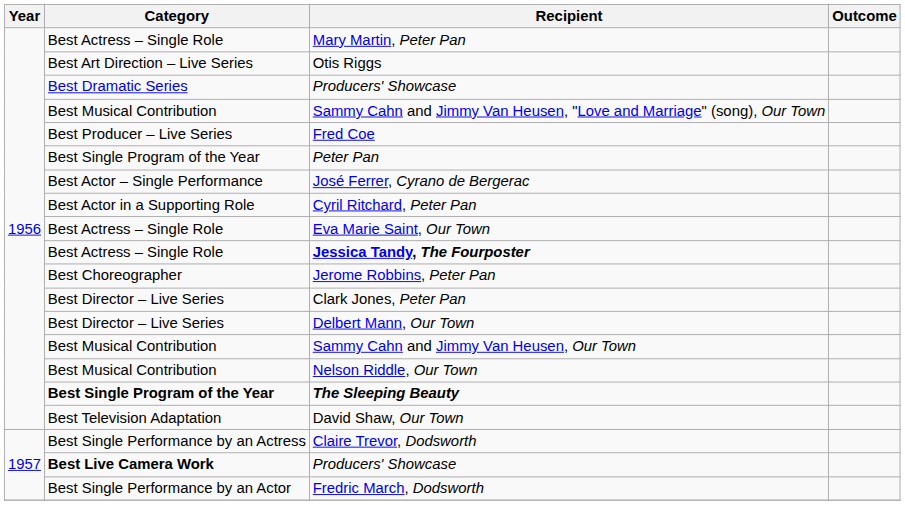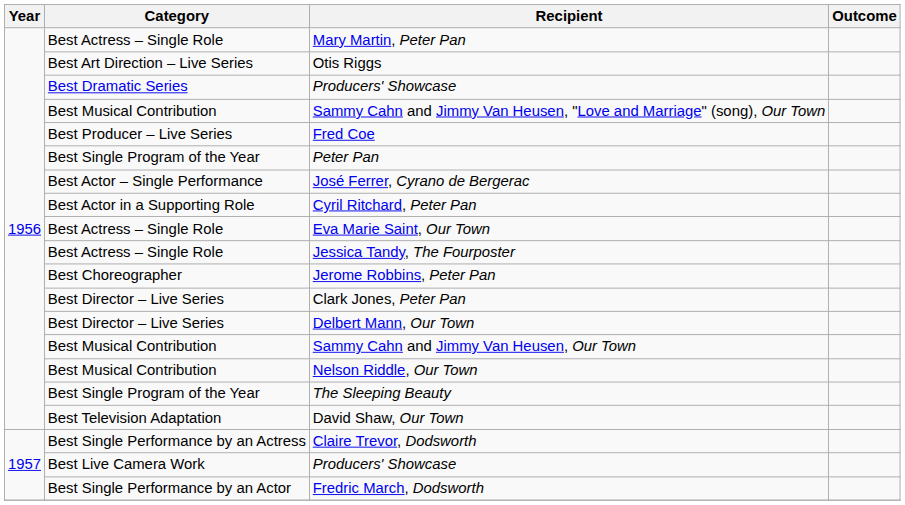(421, 252) bold -> (414, 252) normal
(161, 393) bold -> (154, 393) normal
(386, 393) bold -> (382, 393) normal
(131, 464) bold -> (126, 464) normal
